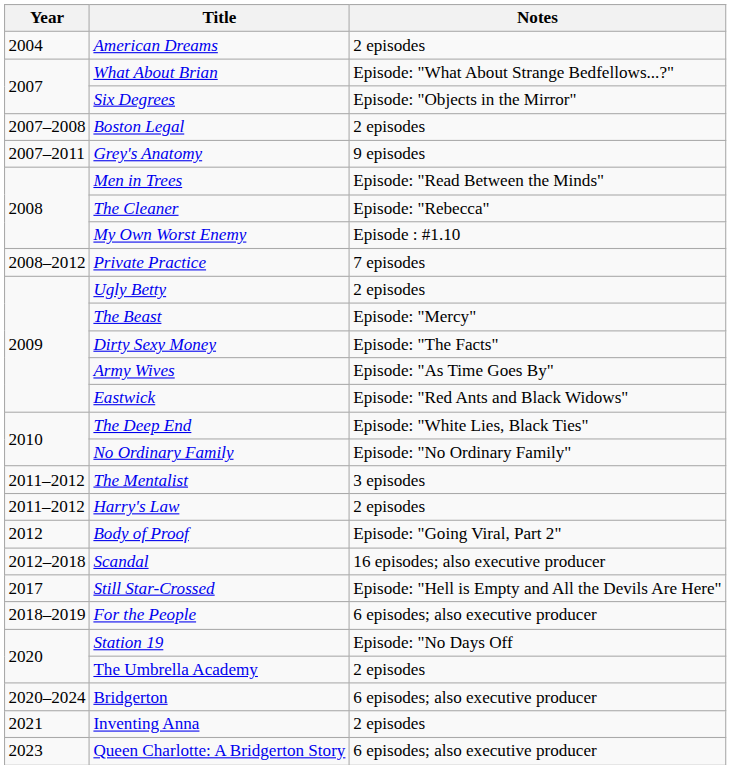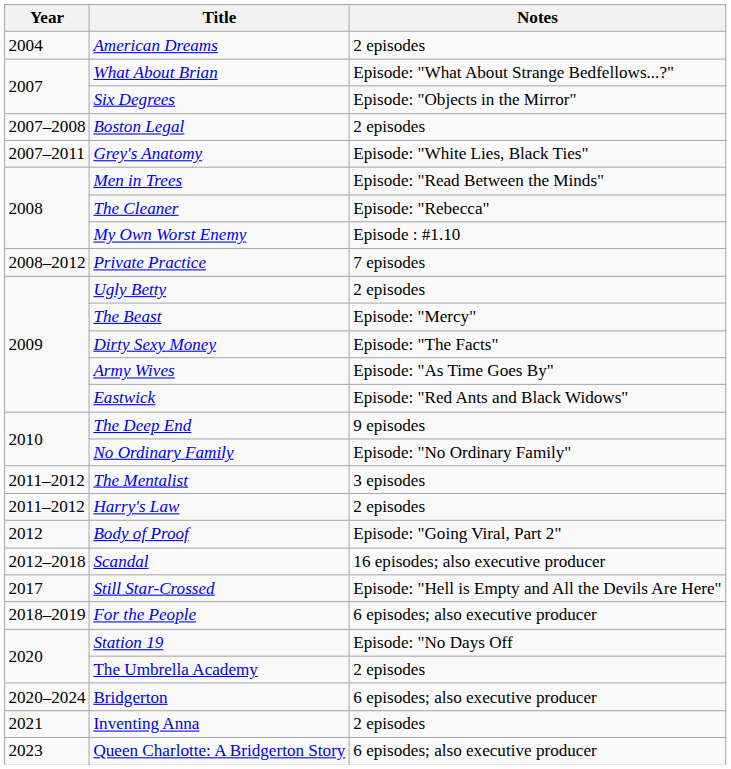(389, 153) 9 episodes -> (471, 153) Episode: "White Lies, Black Ties"
(471, 425) Episode: "White Lies, Black Ties" -> (389, 425) 9 episodes
